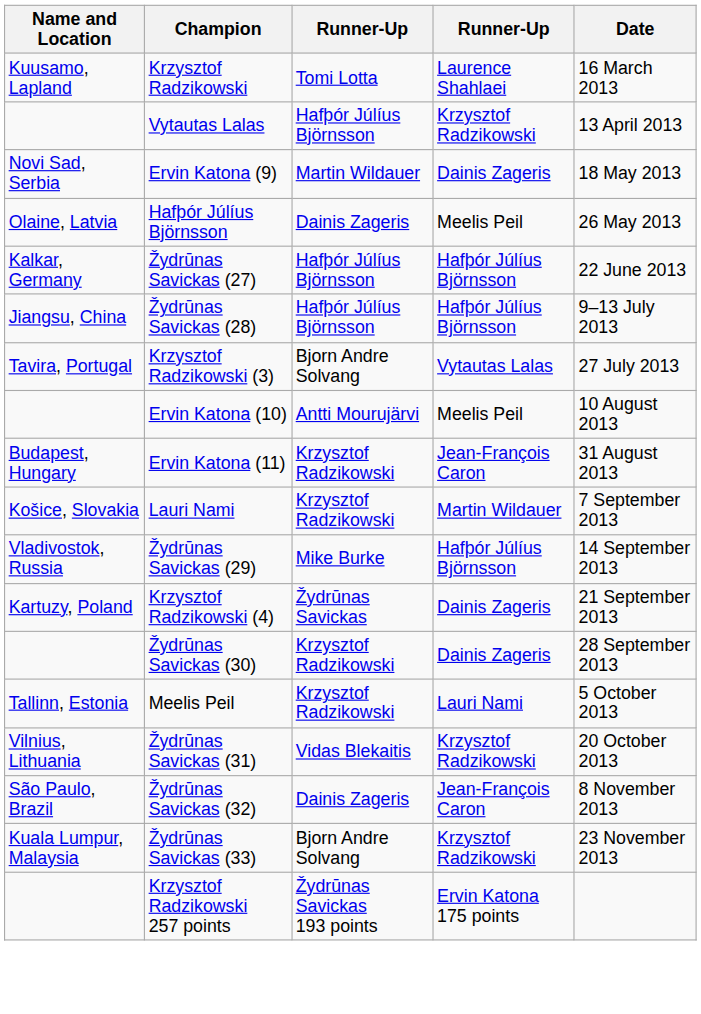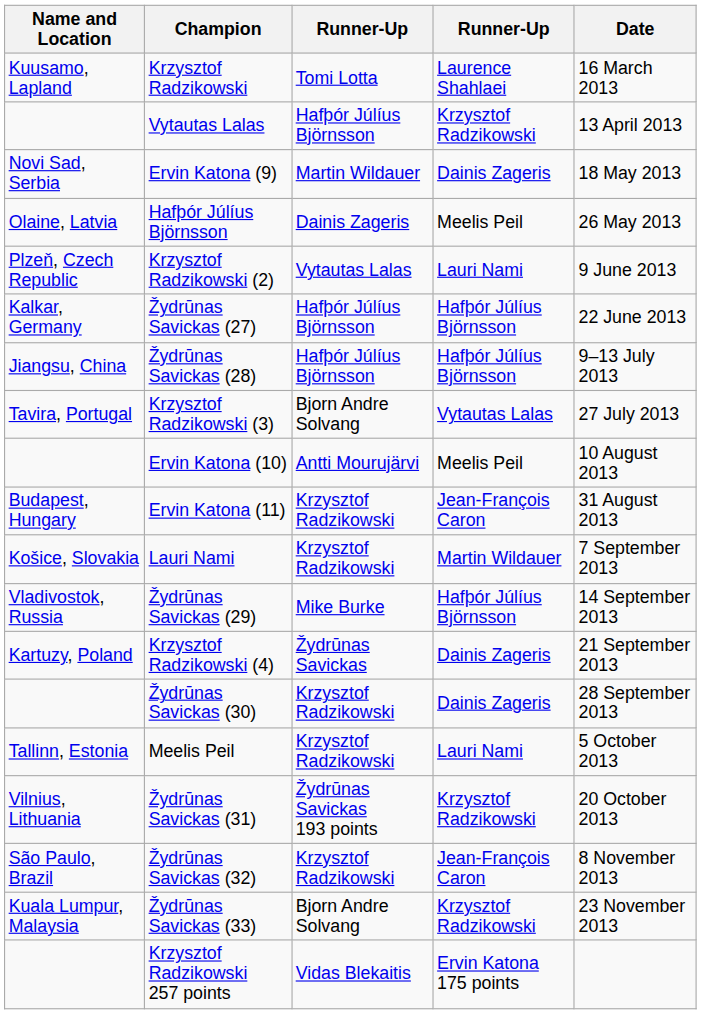+ row: (211, 270)
(353, 751) Vidas Blekaitis -> (337, 809) Žydrūnas Savickas 193 points
(352, 799) Dainis Zageris -> (345, 867) Krzysztof Radzikowski
(337, 905) Žydrūnas Savickas 193 points -> (353, 974) Vidas Blekaitis
